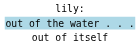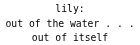(70, 23) lightblue background -> (70, 23) no background
